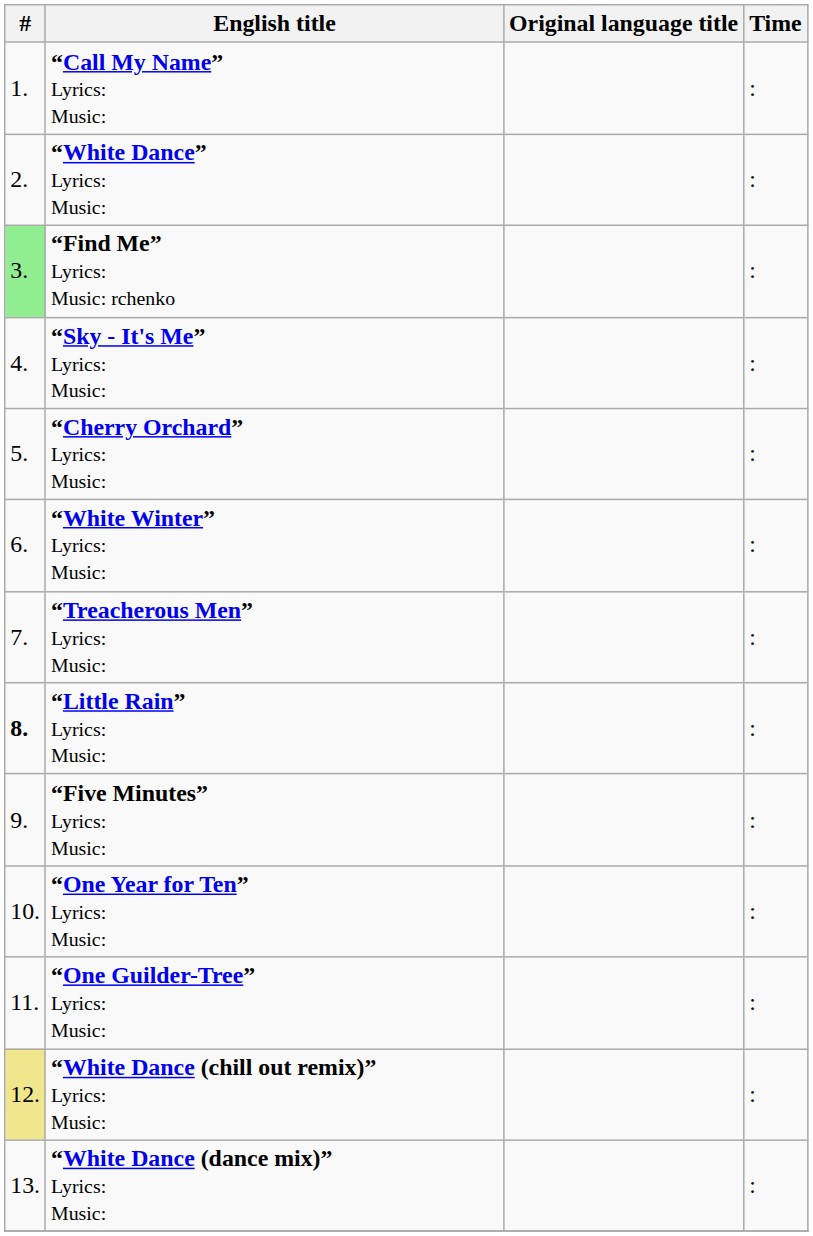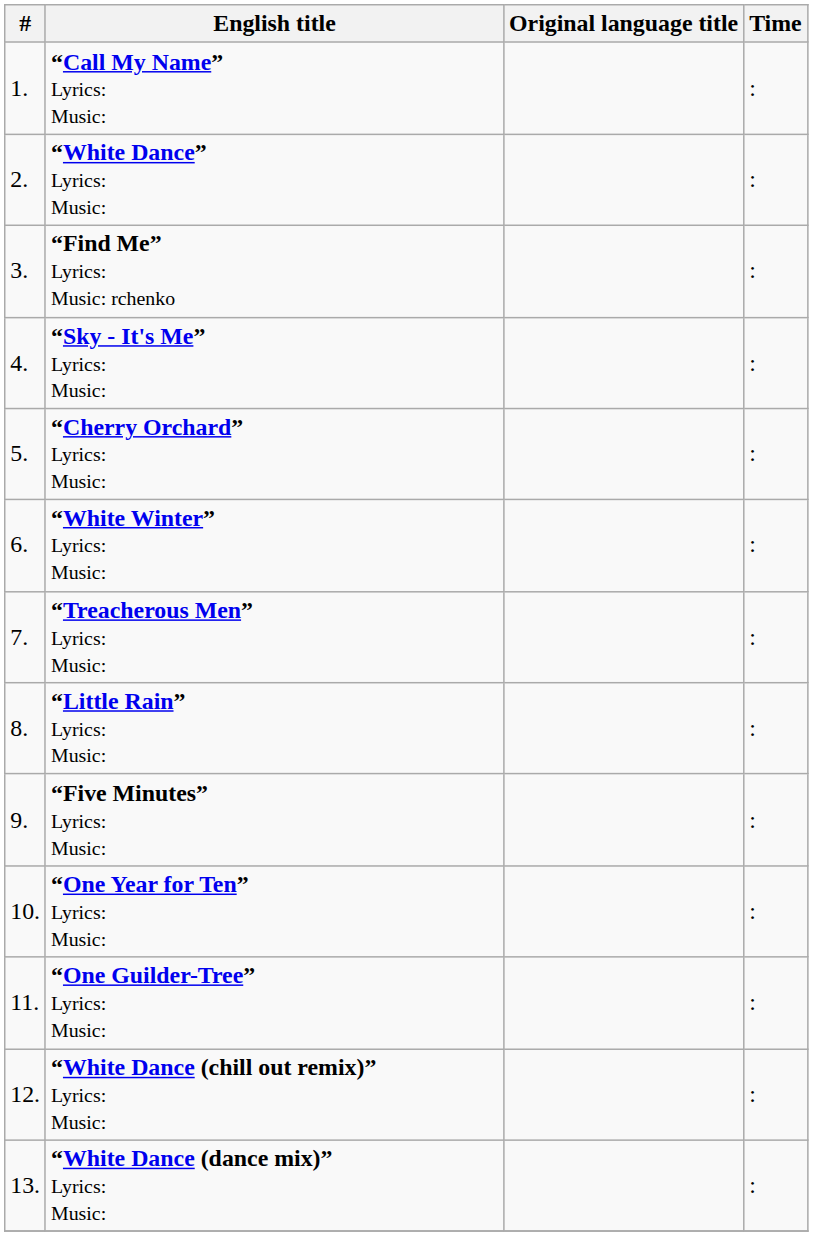(19, 270) lightgreen background -> (19, 270) no background
(19, 728) bold -> (19, 728) normal
(25, 1093) khaki background -> (25, 1093) no background
